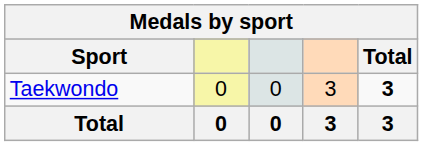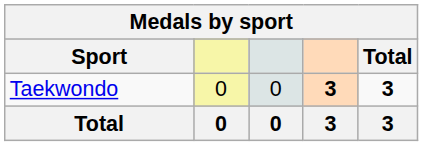(330, 90) normal -> (330, 90) bold
